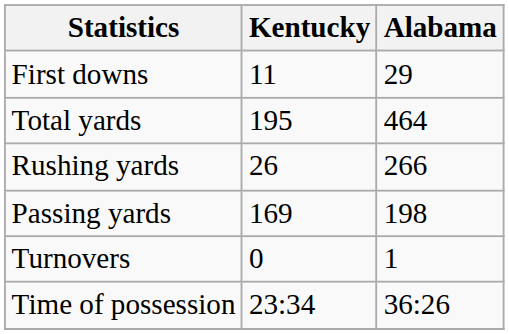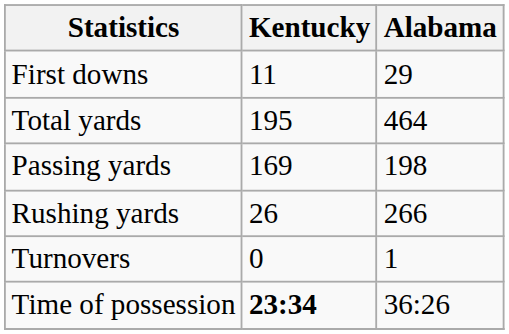rows swapped: (95, 166) <-> (91, 212)
(282, 304) normal -> (283, 304) bold
